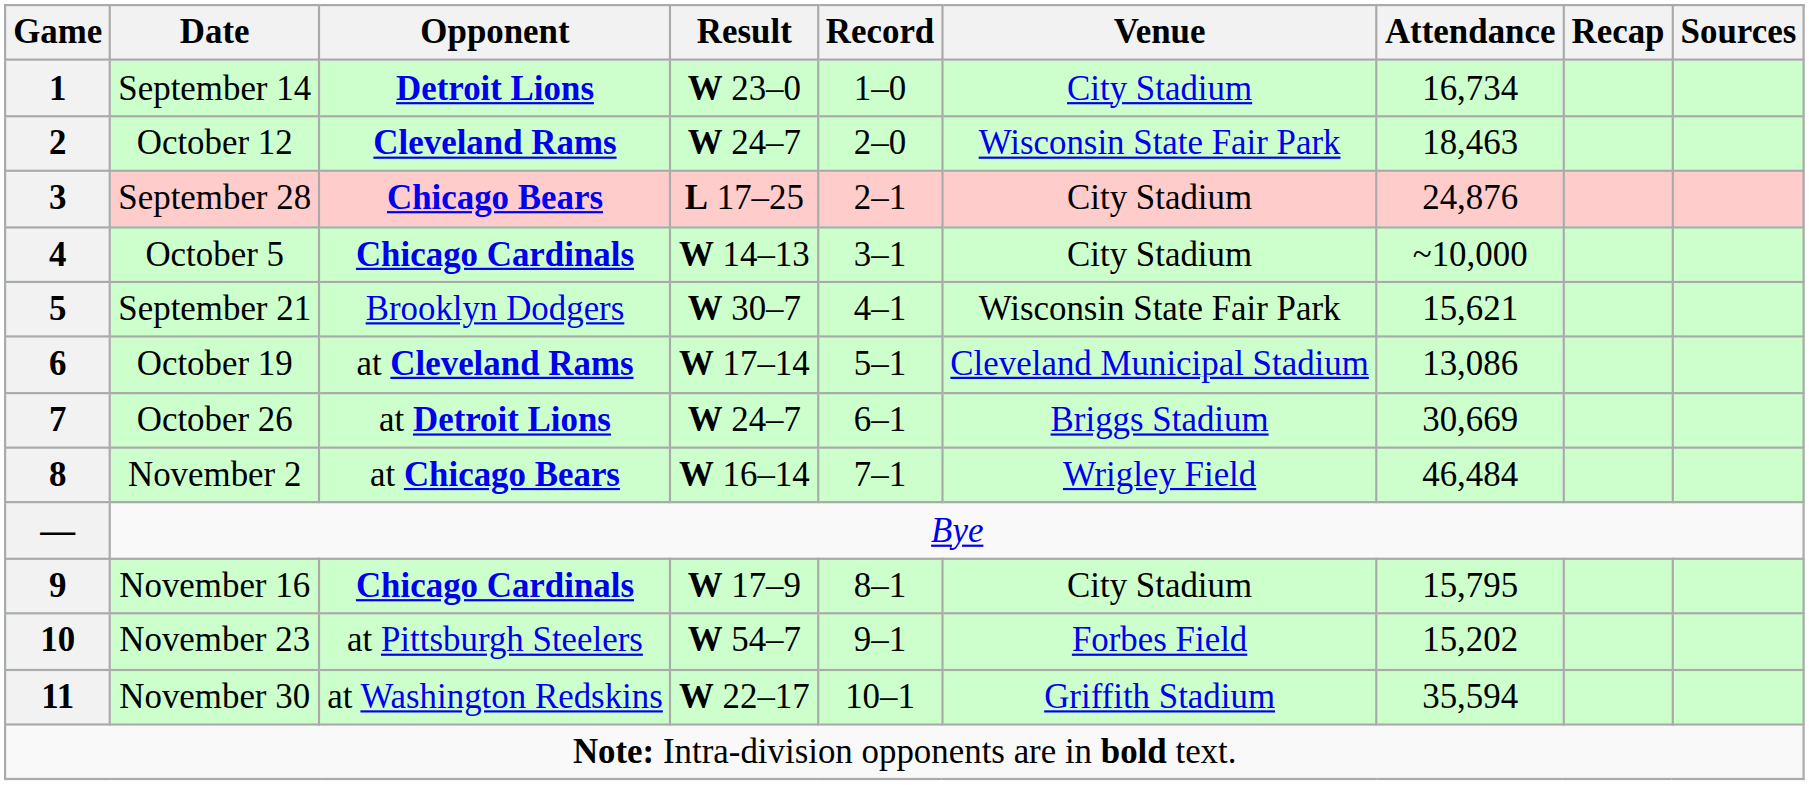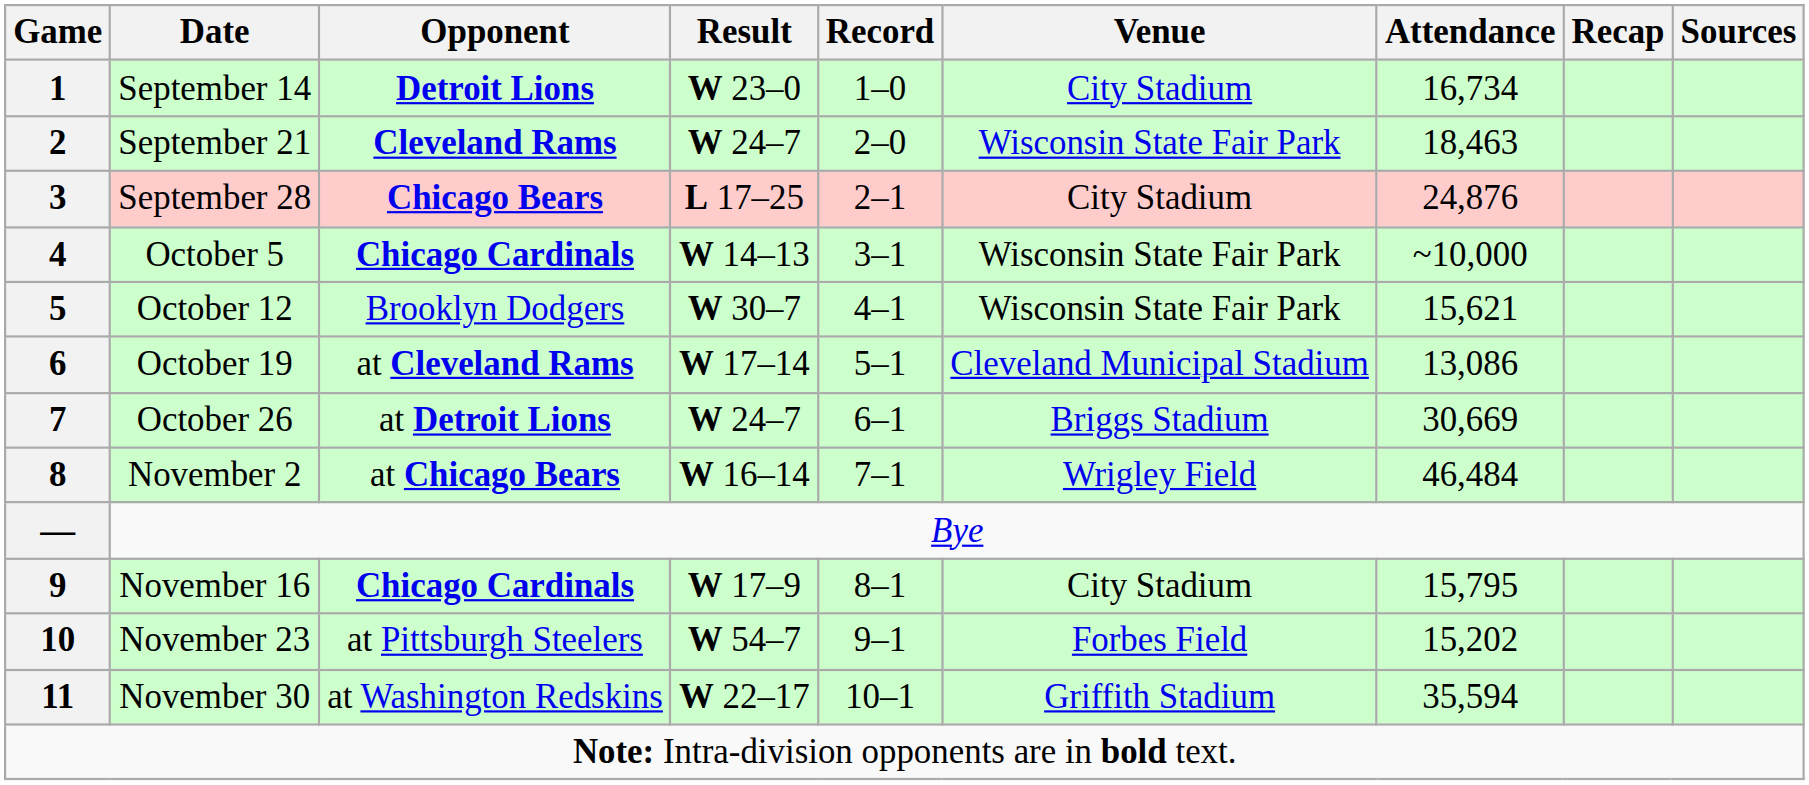(215, 142) October 12 -> (215, 142) September 21
(1160, 253) City Stadium -> (1160, 253) Wisconsin State Fair Park
(215, 308) September 21 -> (215, 308) October 12
